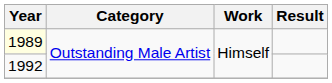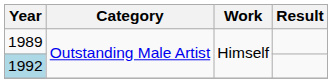(25, 41) lightyellow background -> (25, 41) no background
(25, 66) no background -> (25, 66) lightblue background
